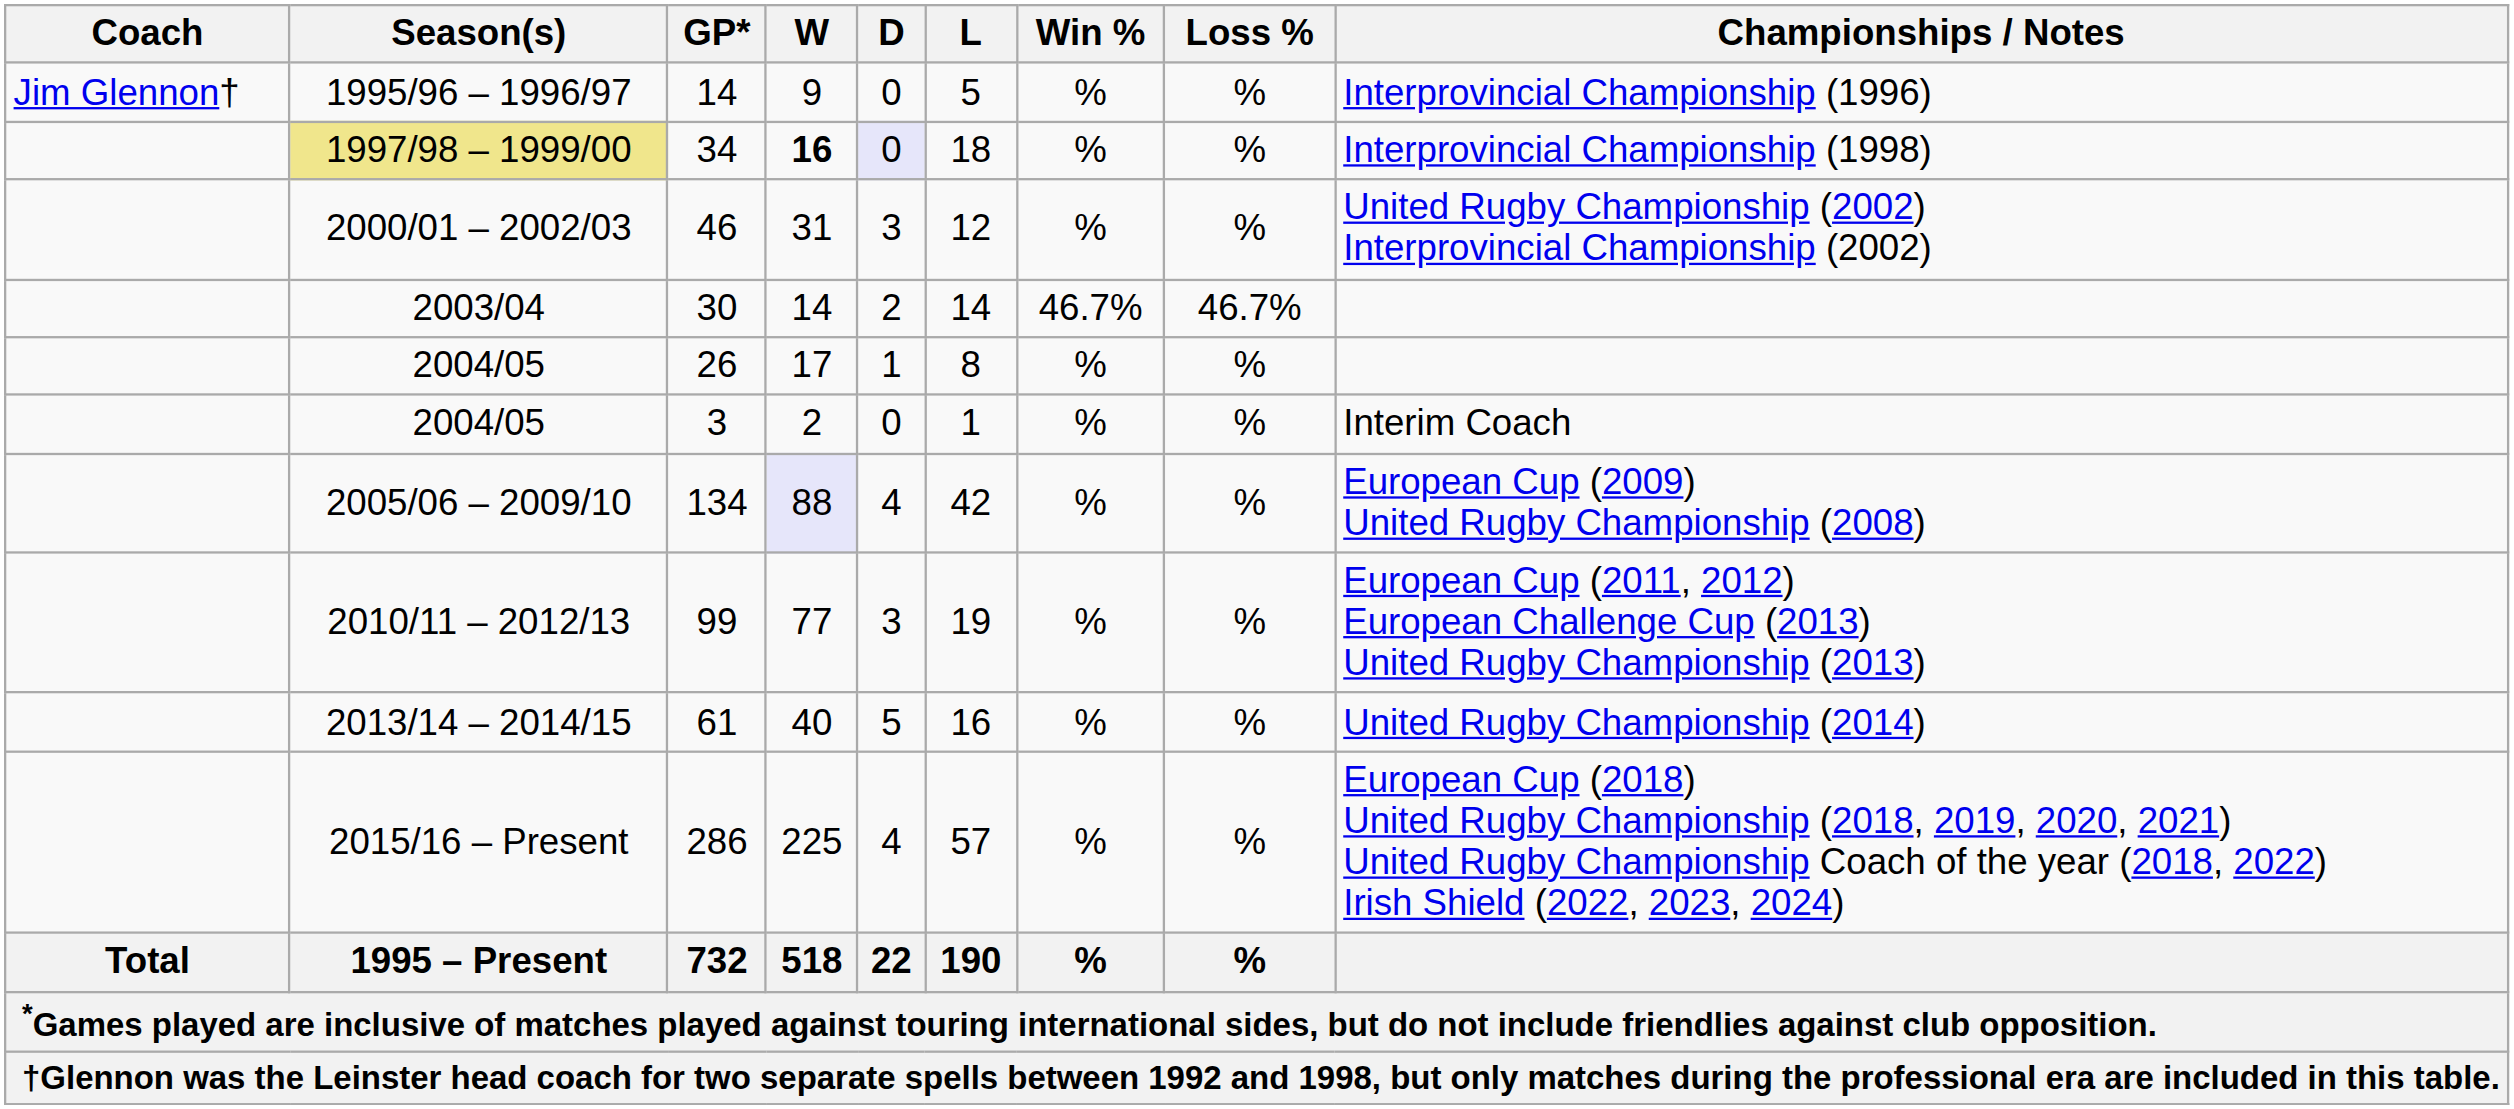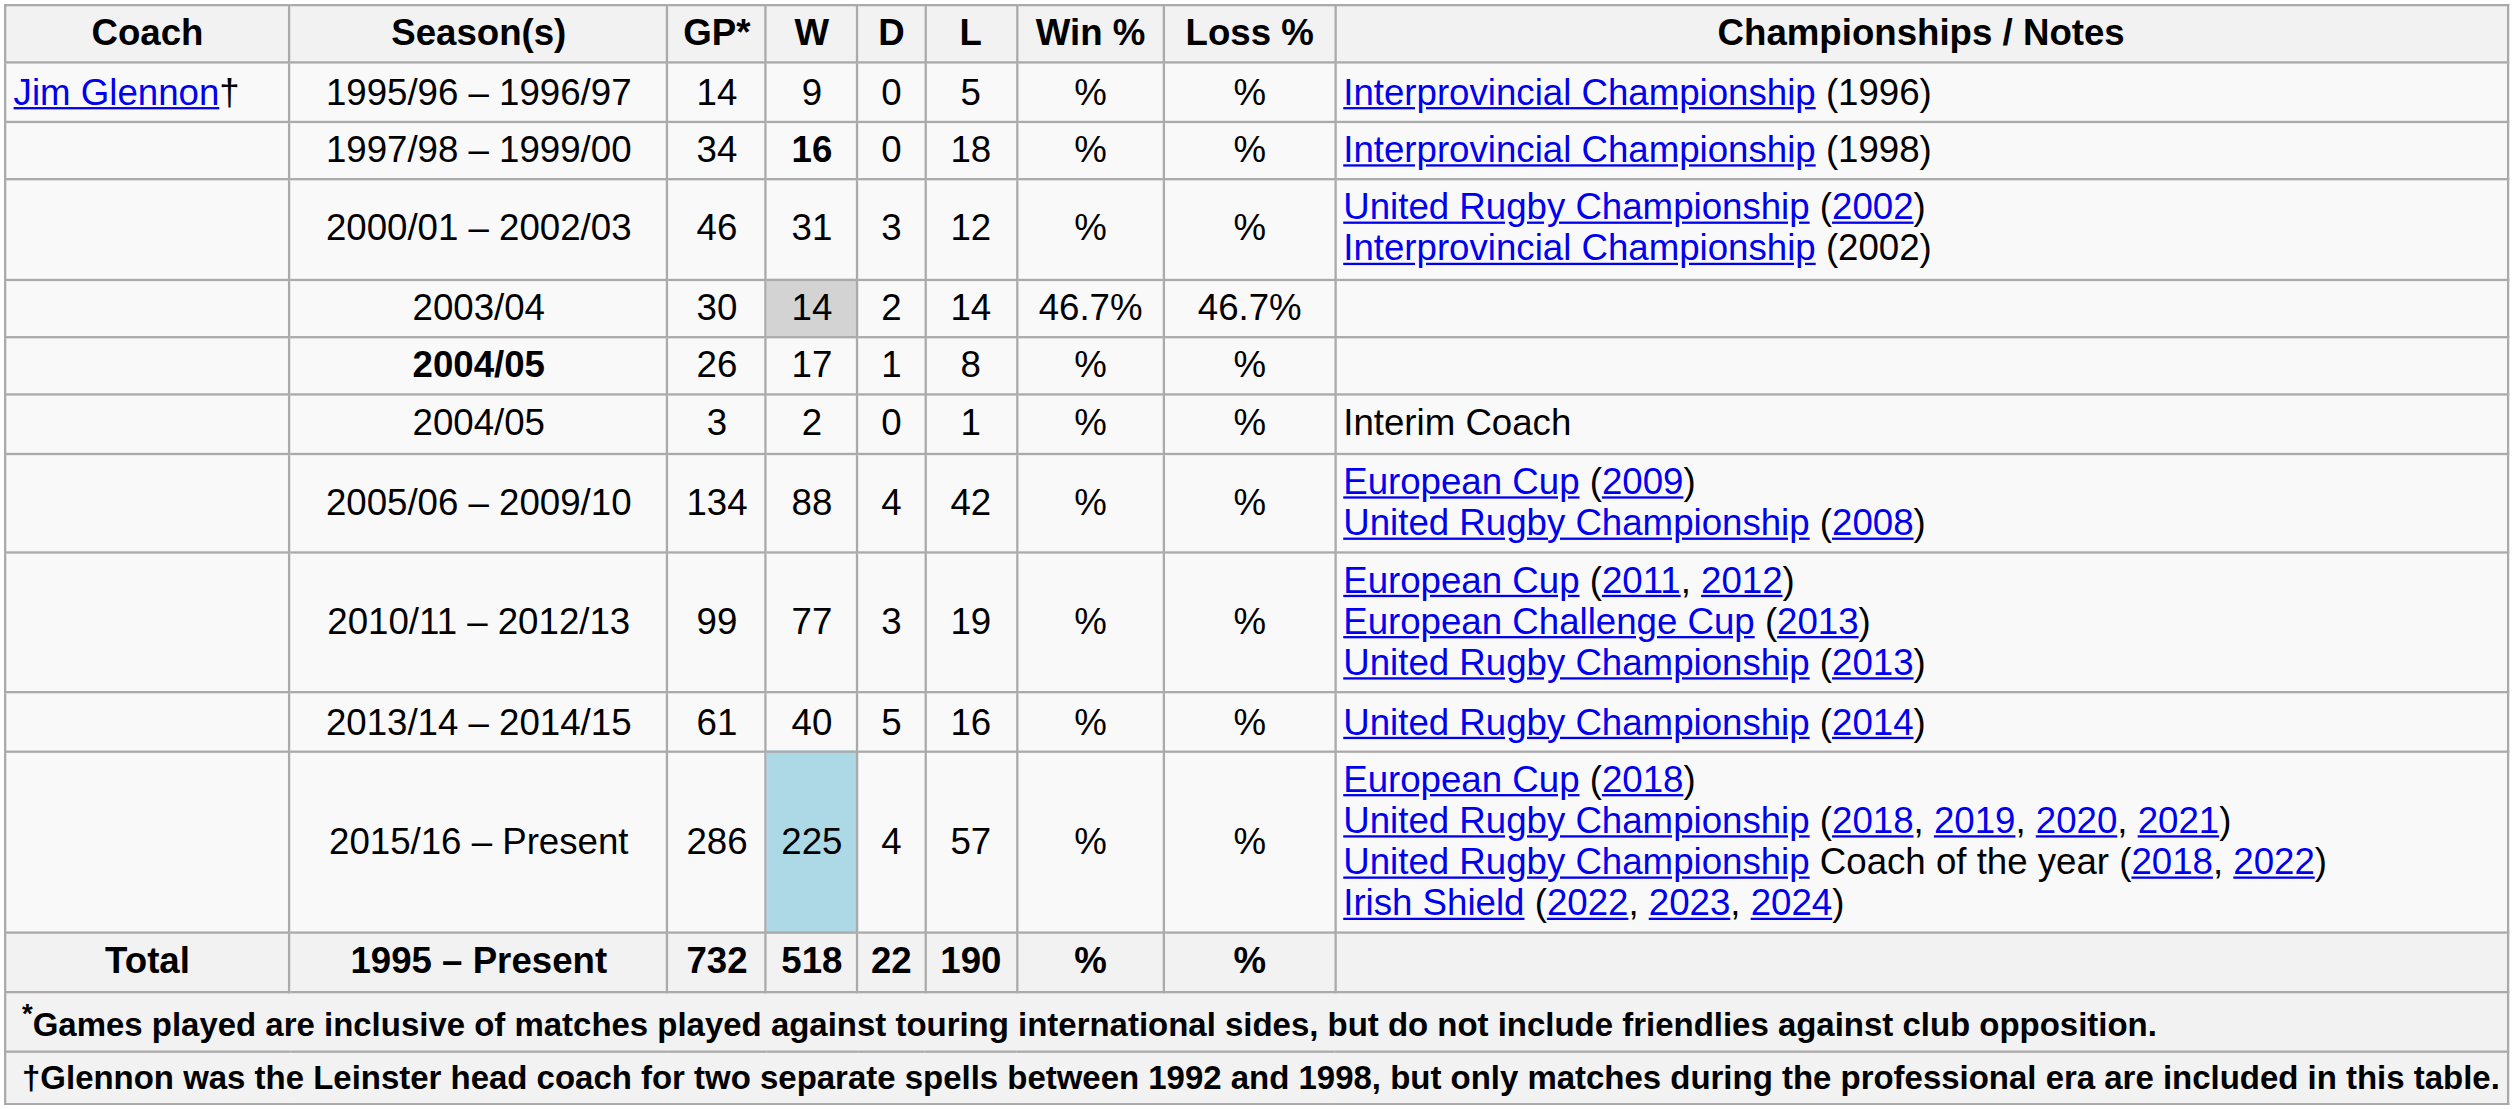(479, 149) khaki background -> (479, 149) no background
(891, 149) lavender background -> (891, 149) no background
(812, 307) no background -> (812, 307) lightgrey background
(479, 365) normal -> (479, 365) bold
(812, 502) lavender background -> (812, 502) no background
(812, 841) no background -> (812, 841) lightblue background
